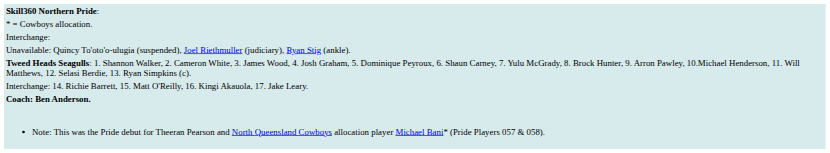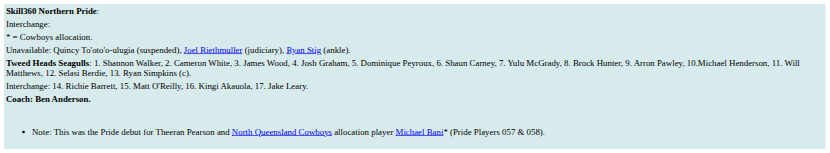(49, 24) * = Cowboys allocation. -> (28, 24) Interchange:
(28, 37) Interchange: -> (49, 37) * = Cowboys allocation.
